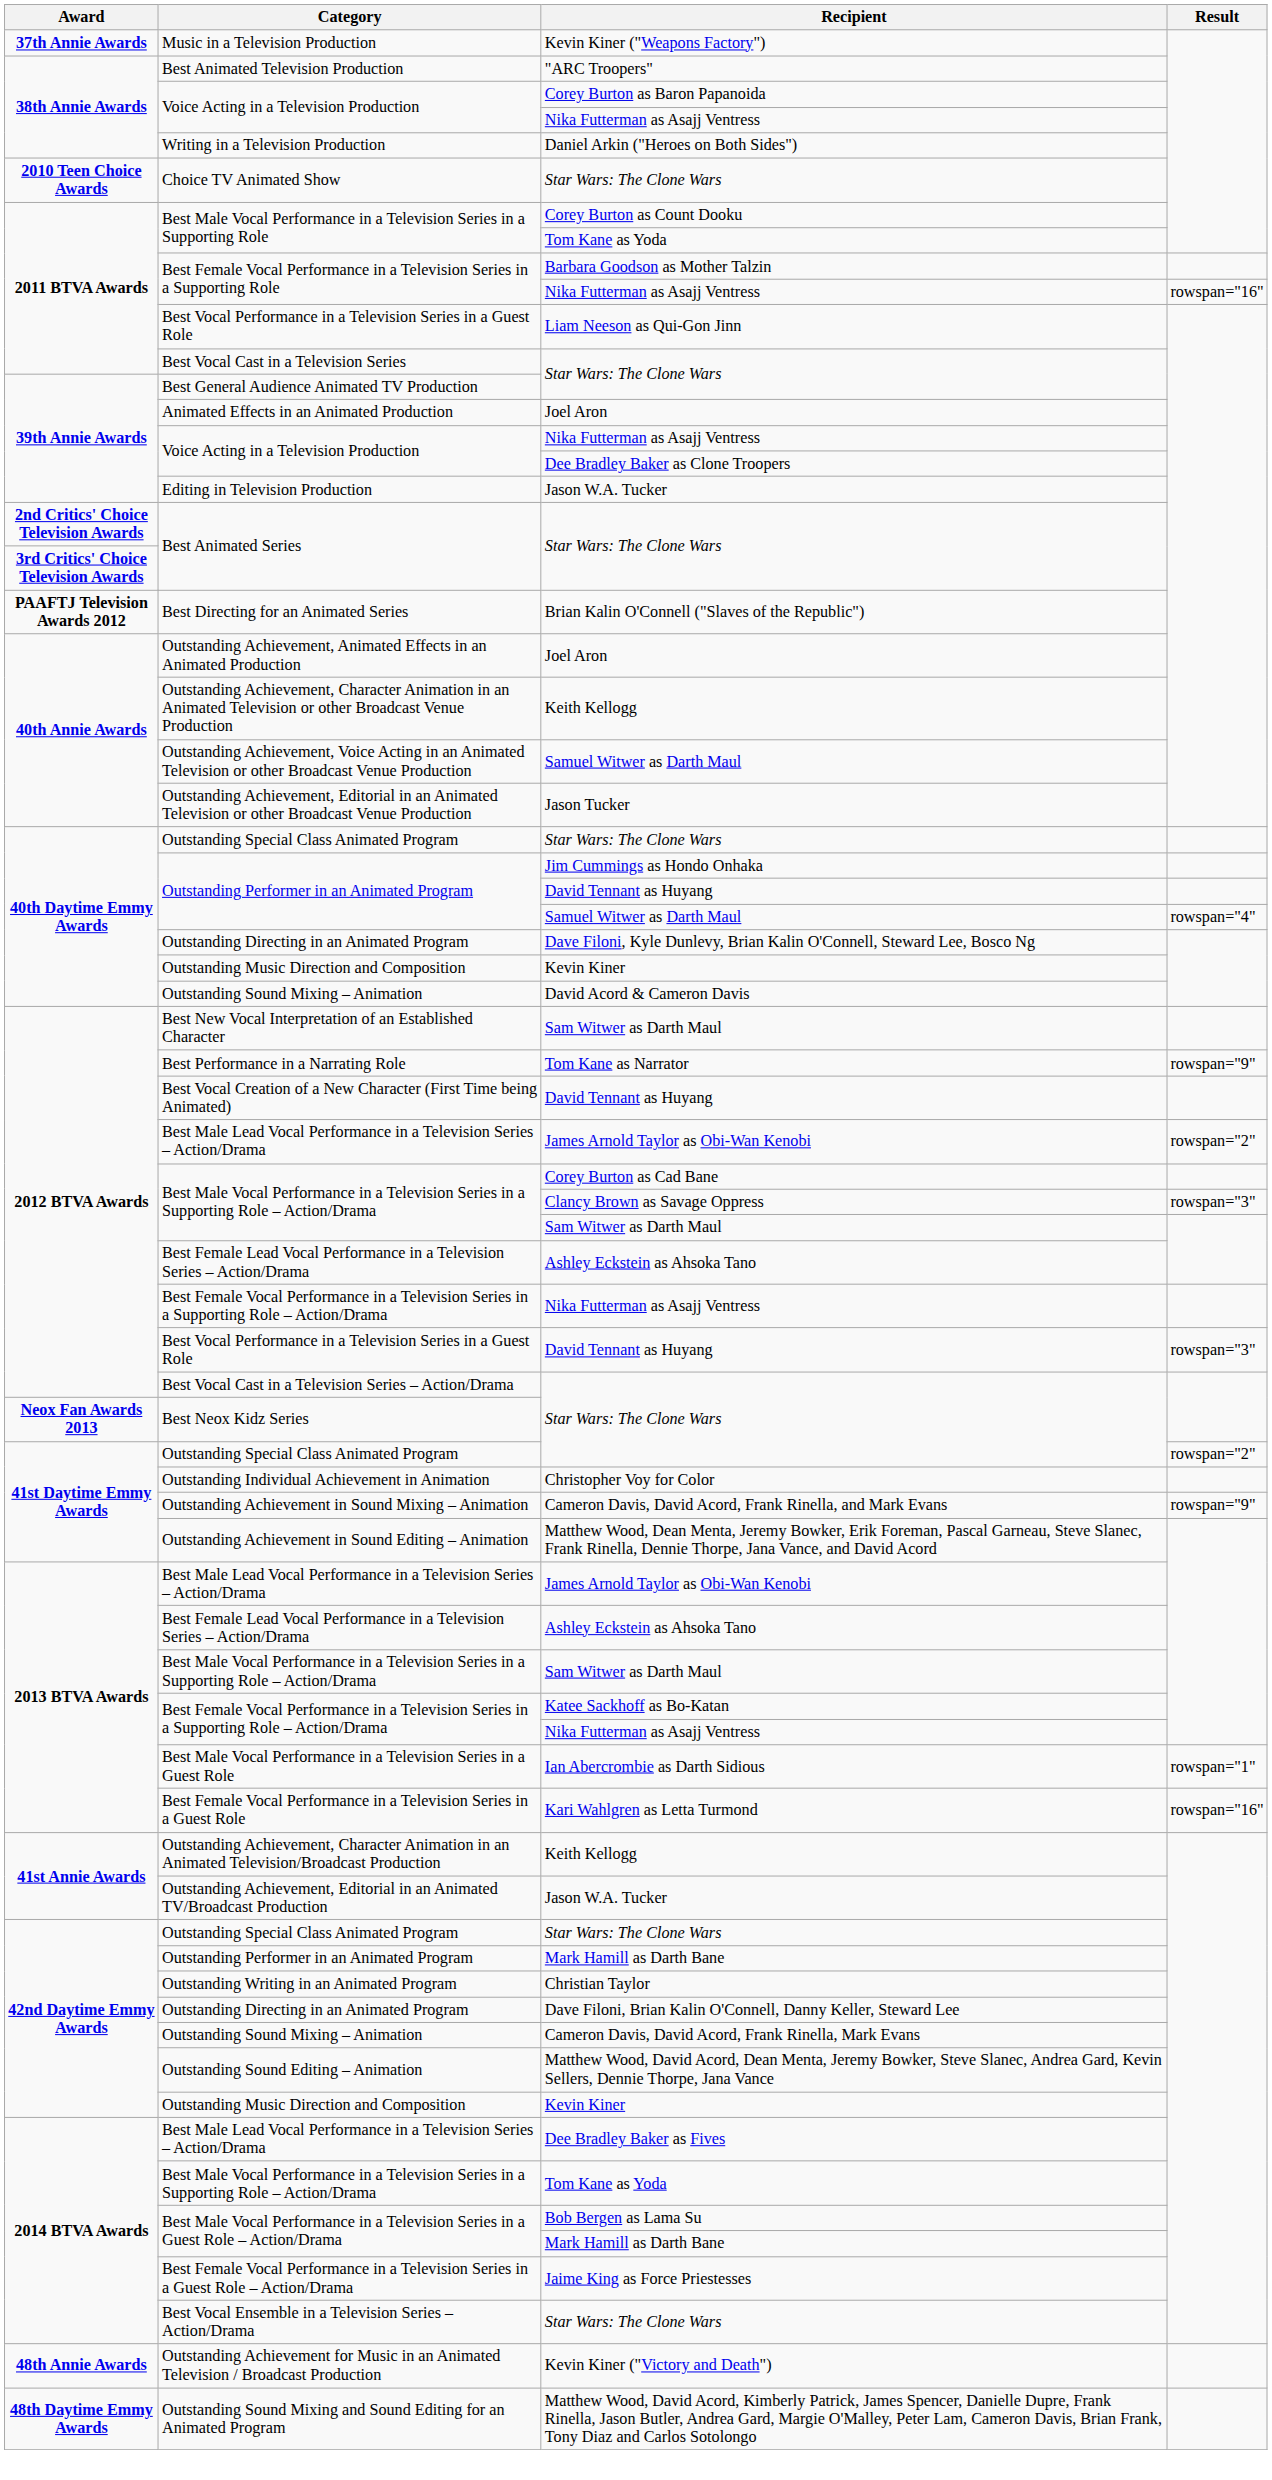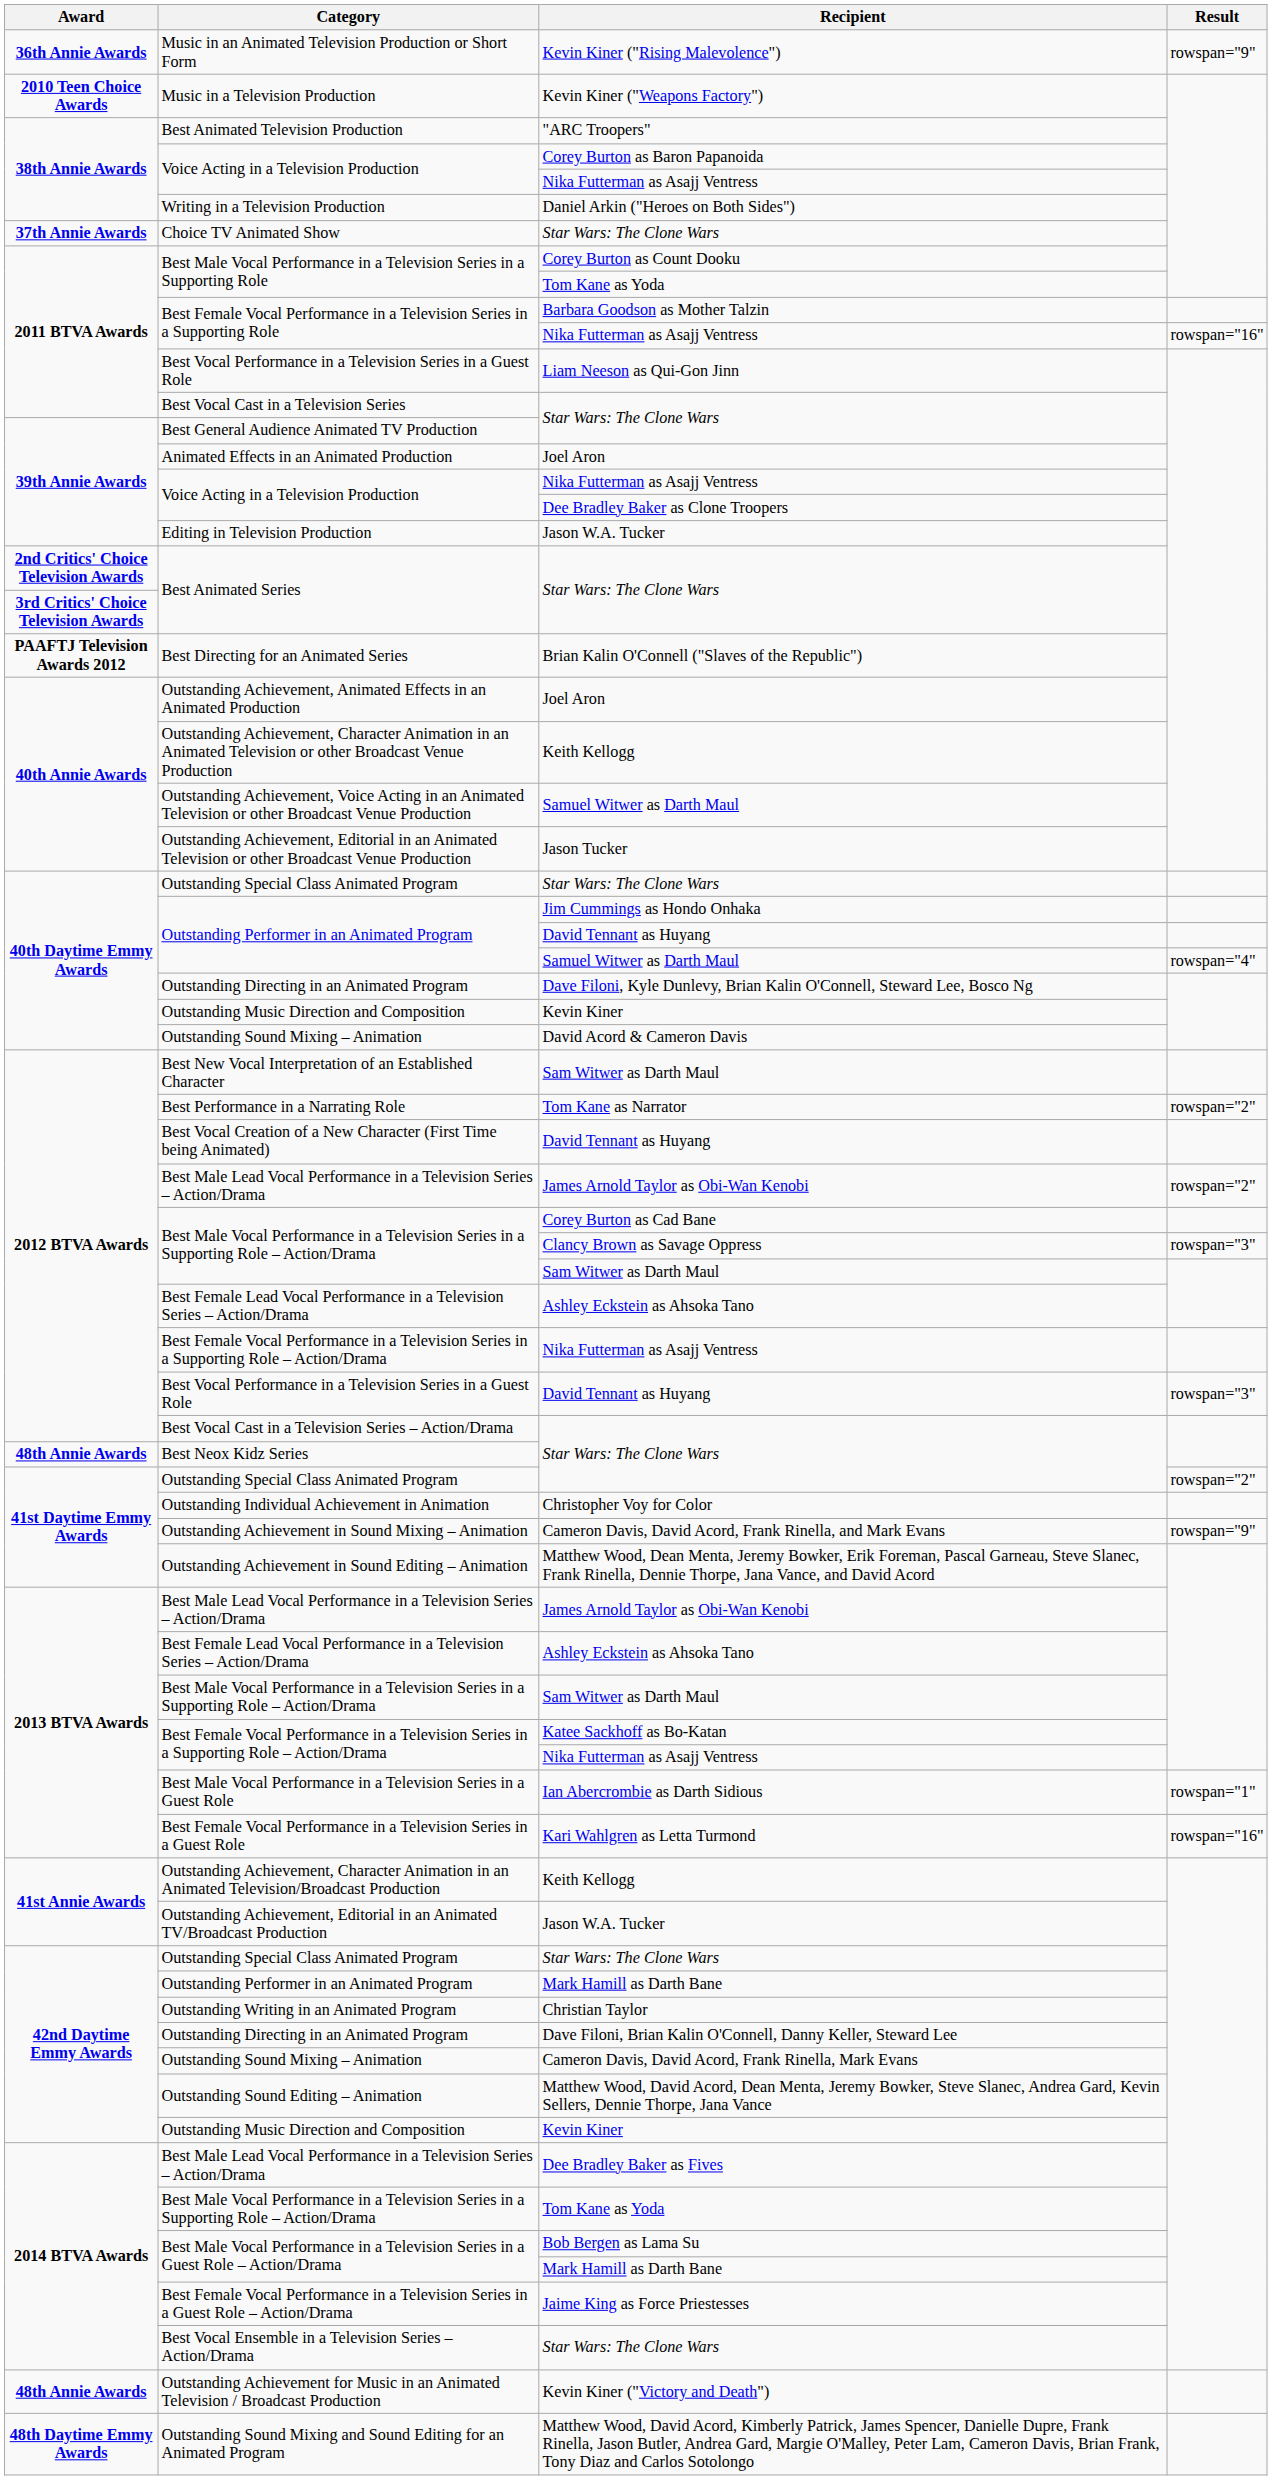+ row: (334, 52)
(81, 42) 37th Annie Awards -> (81, 95) 2010 Teen Choice Awards
(81, 180) 2010 Teen Choice Awards -> (81, 233) 37th Annie Awards
(1213, 1063) rowspan="9" -> (1213, 1106) rowspan="2"
(81, 1419) Neox Fan Awards 2013 -> (81, 1454) 48th Annie Awards
